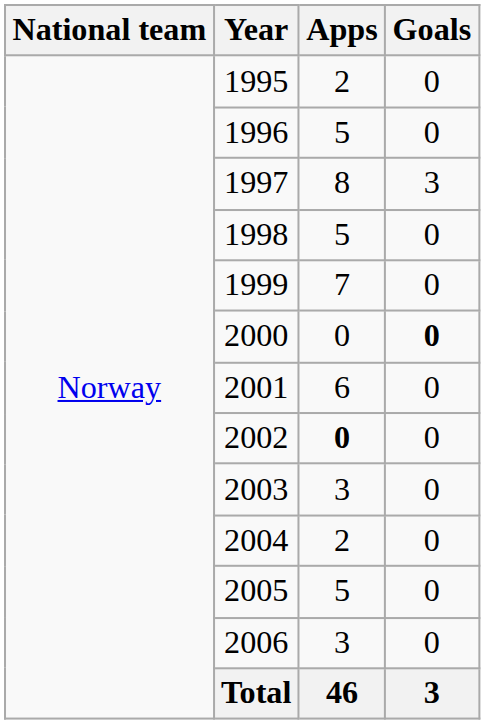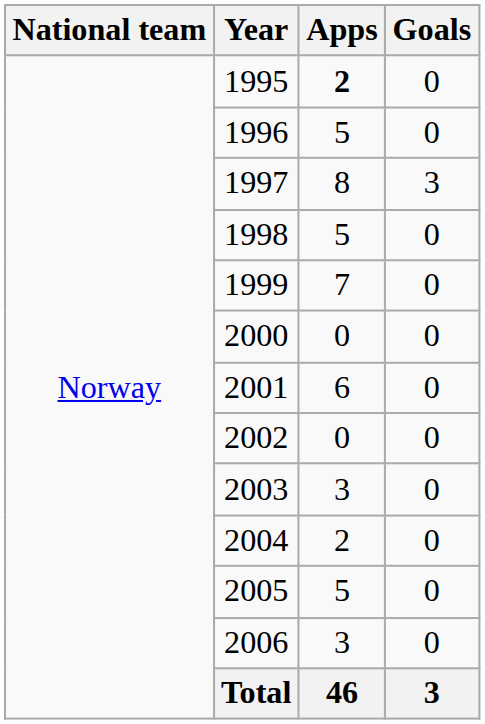(342, 81) normal -> (342, 81) bold
(432, 336) bold -> (432, 336) normal
(342, 438) bold -> (342, 438) normal
